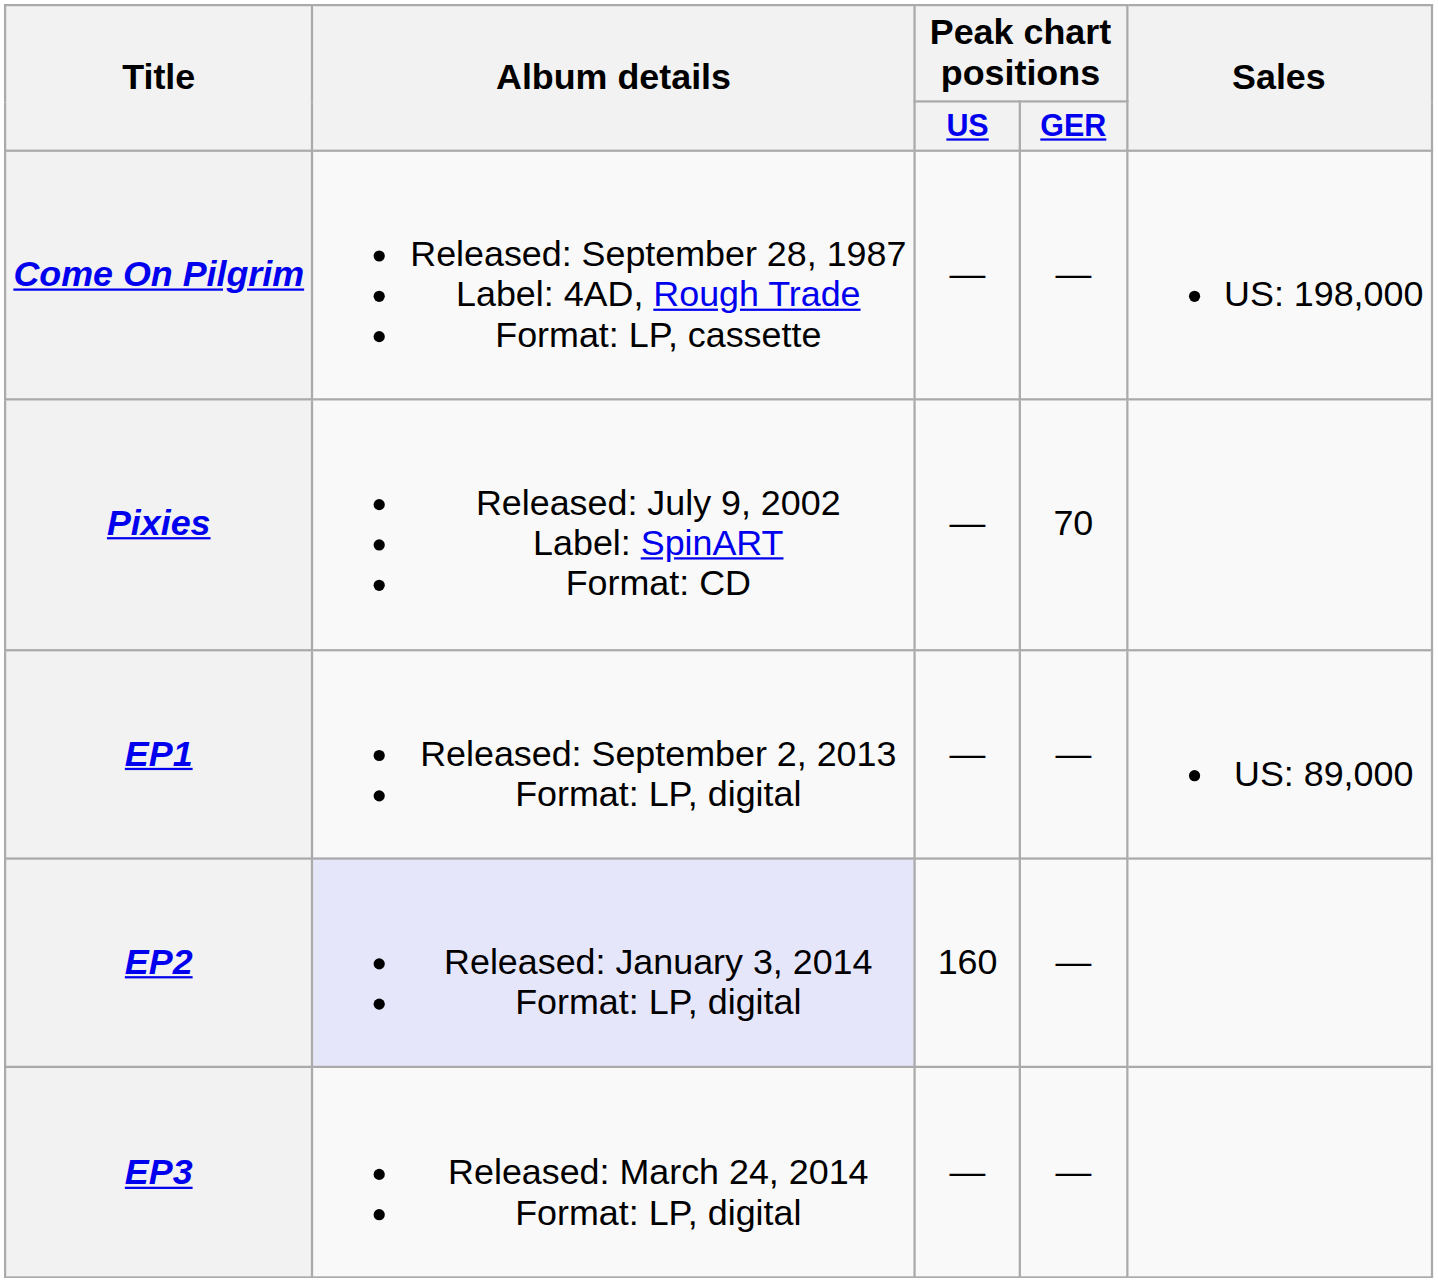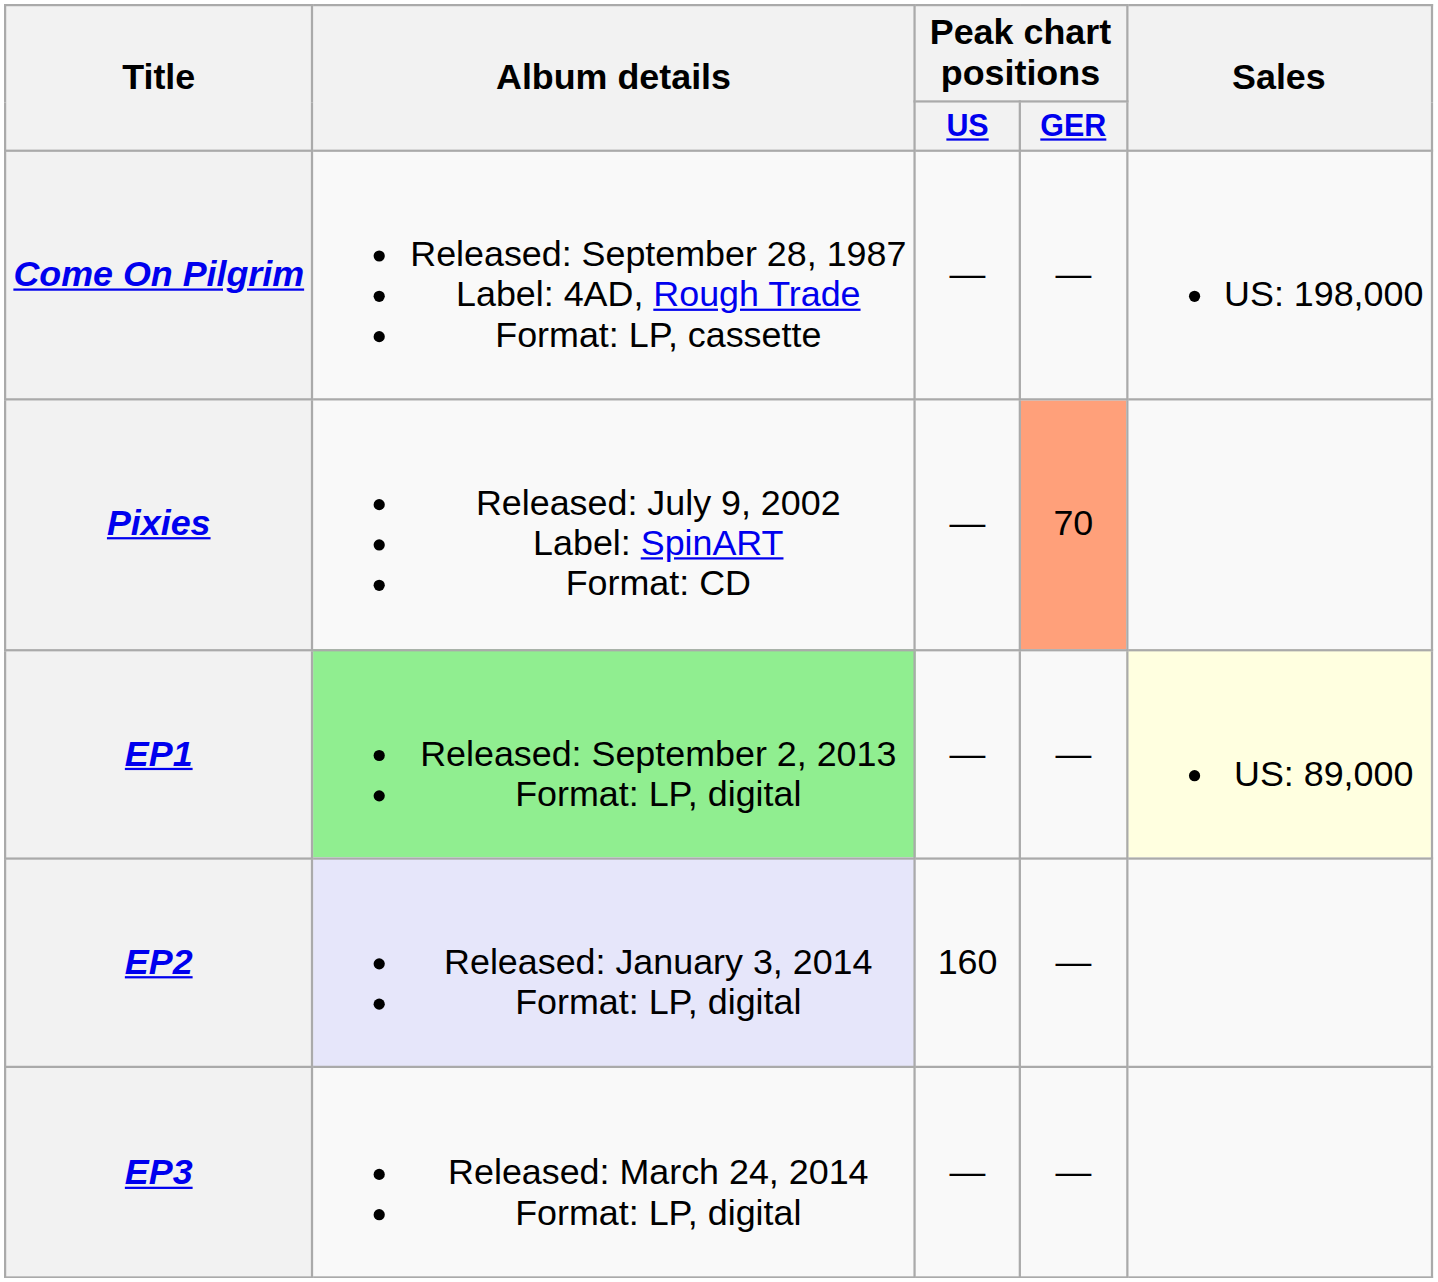(1073, 523) no background -> (1073, 523) lightsalmon background
(614, 774) no background -> (614, 774) lightgreen background
(1279, 774) no background -> (1279, 774) lightyellow background
